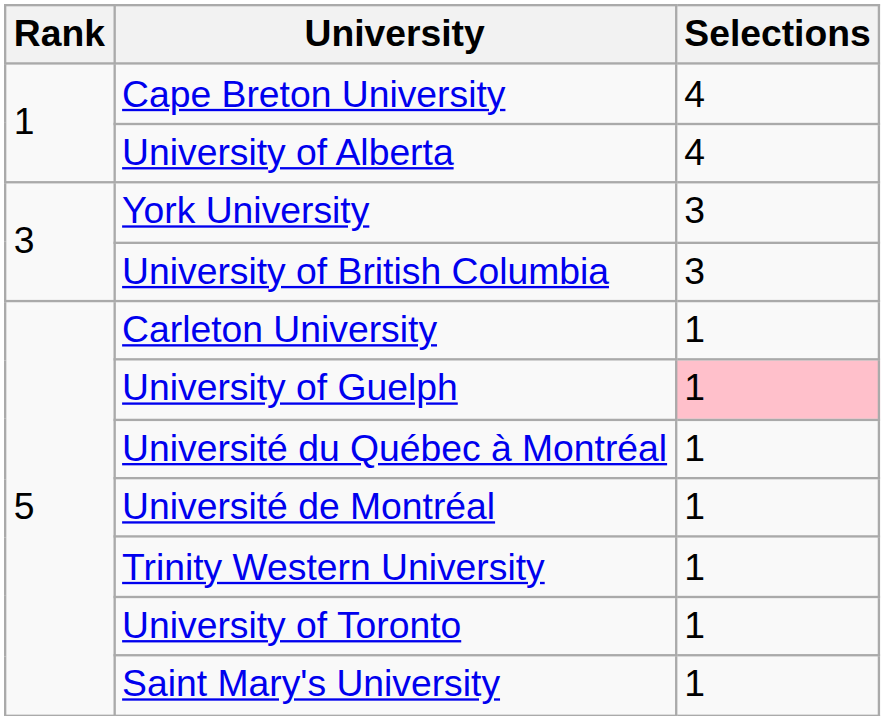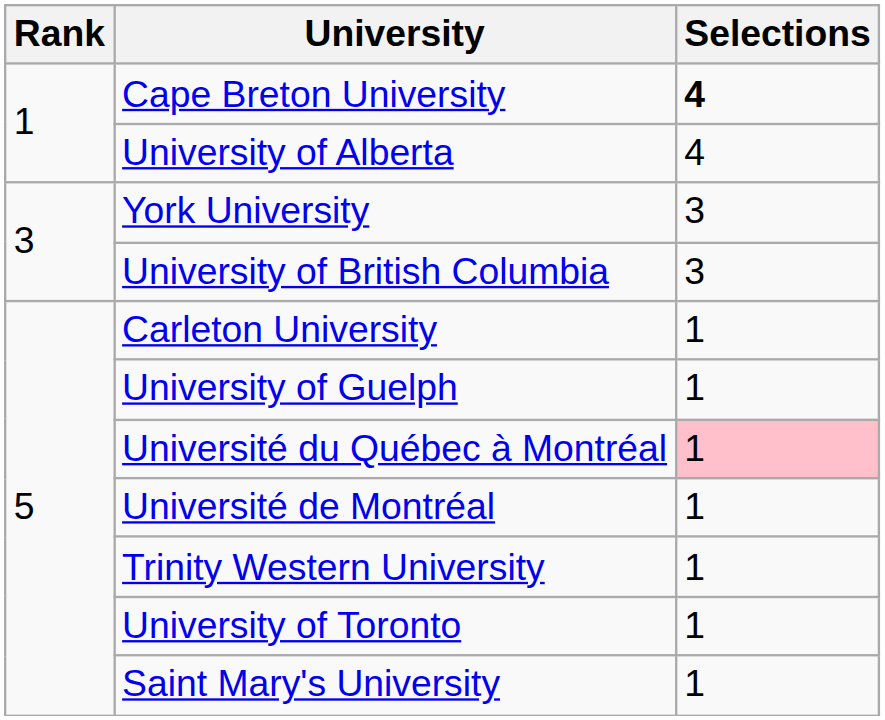(695, 93) normal -> (695, 93) bold
(695, 388) pink background -> (695, 388) no background
(695, 447) no background -> (695, 447) pink background
